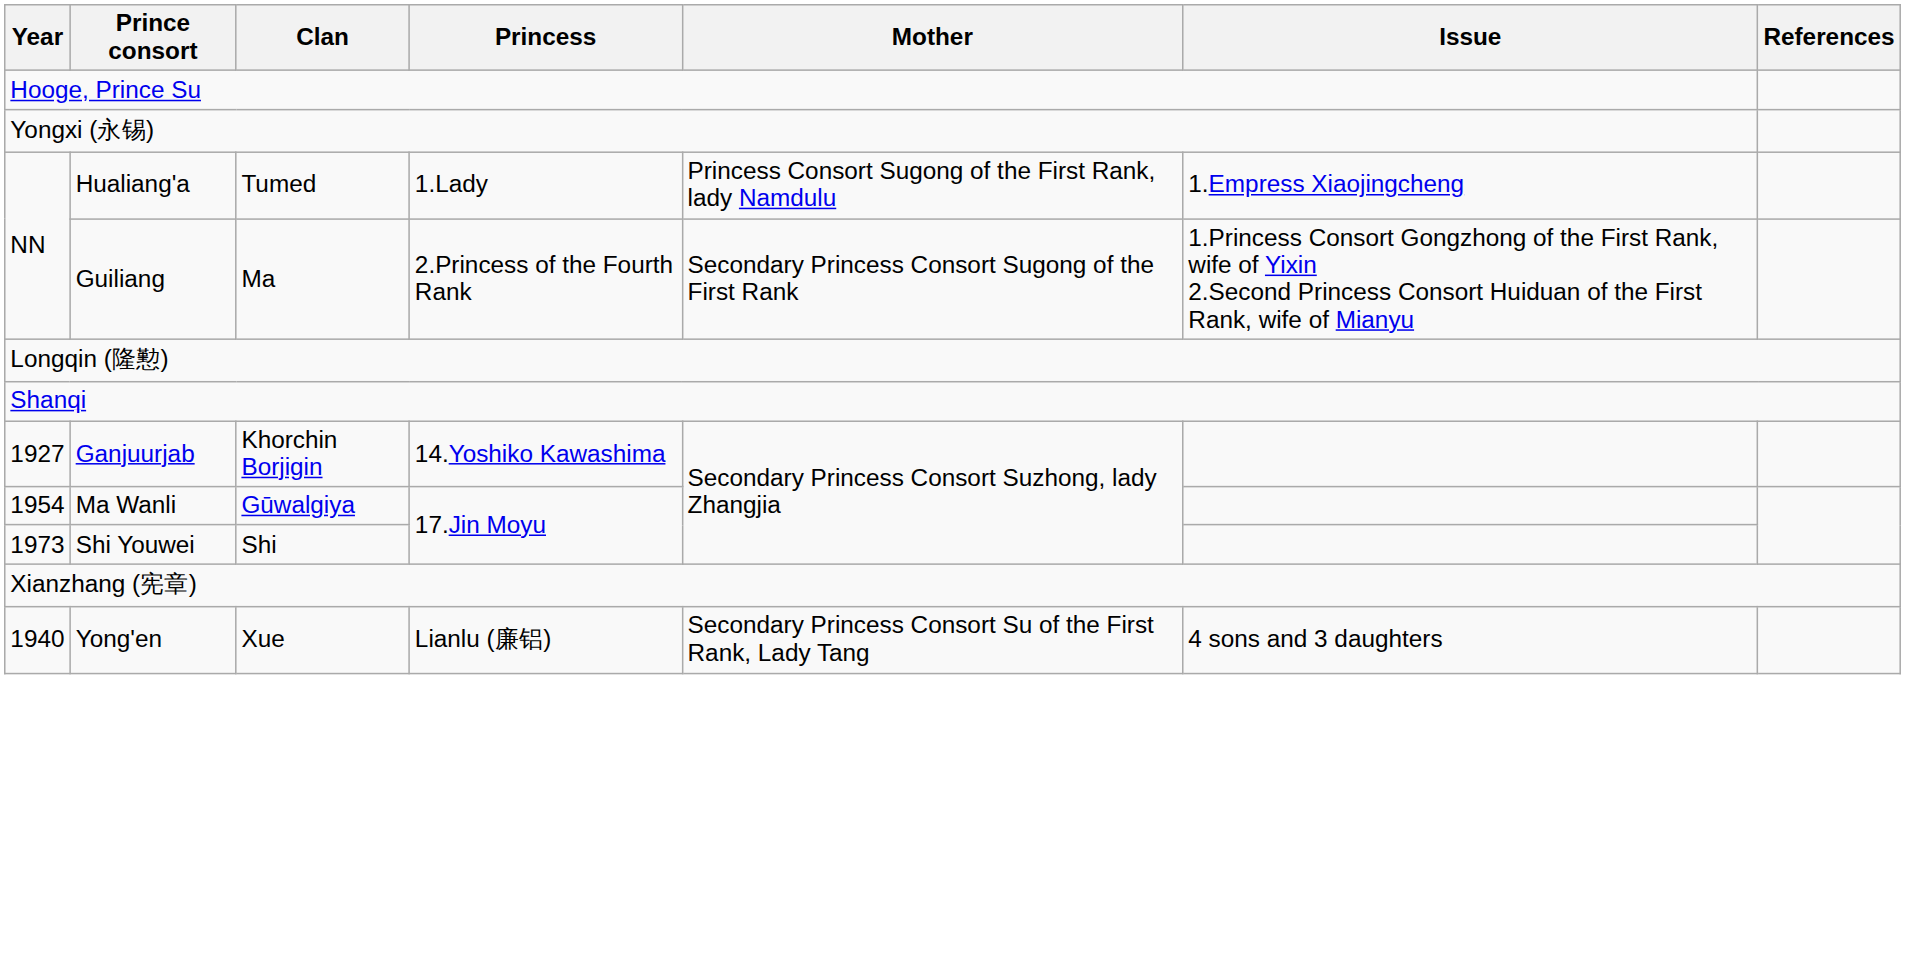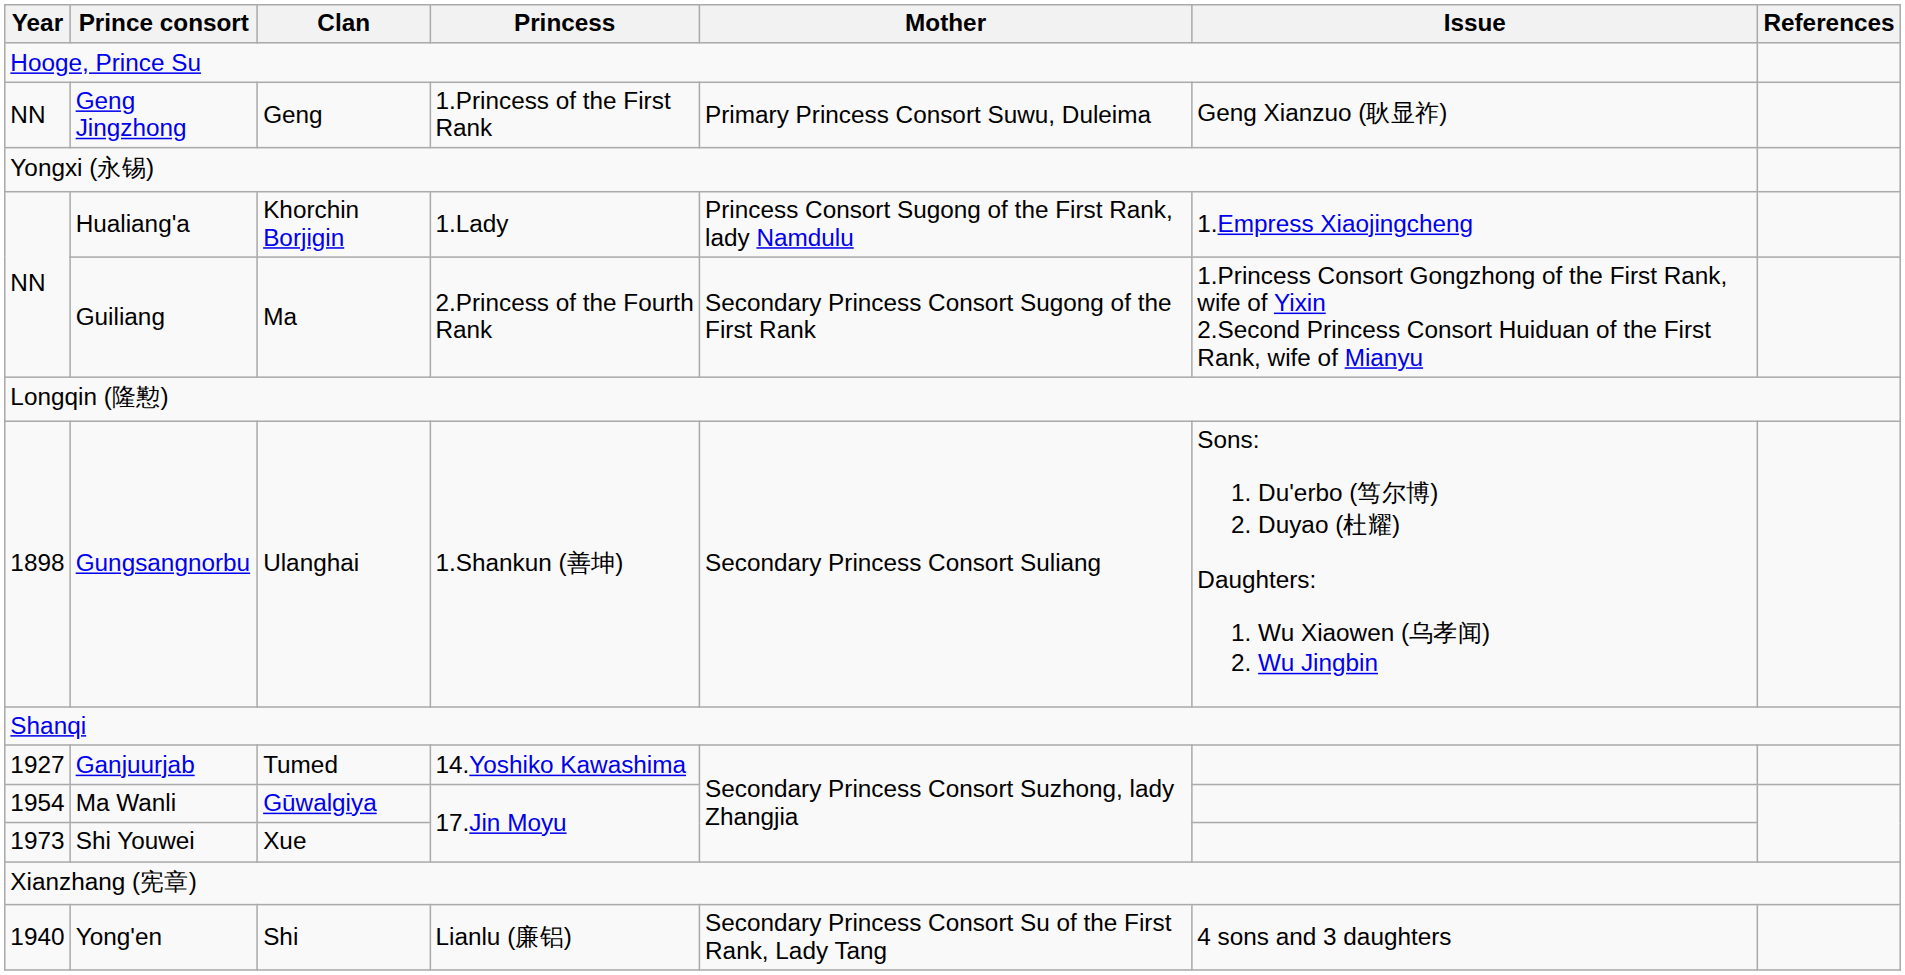+ row: (131, 114)
(279, 185) Tumed -> (311, 223) Khorchin Borjigin
+ row: (163, 563)
(289, 453) Khorchin Borjigin -> (301, 764) Tumed
(259, 544) Shi -> (285, 841) Xue
(263, 639) Xue -> (281, 937) Shi
